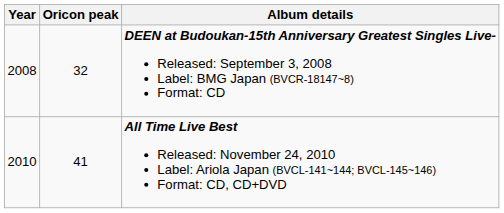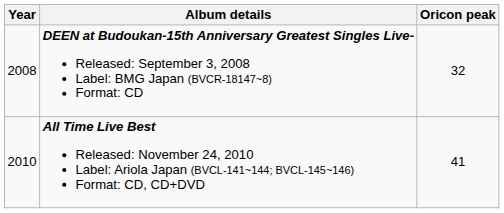columns swapped: (310, 14) <-> (81, 14)
